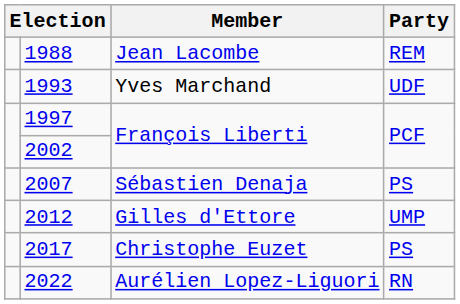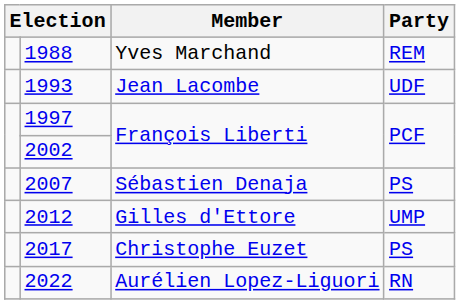(187, 54) Jean Lacombe -> (193, 54) Yves Marchand
(193, 86) Yves Marchand -> (187, 86) Jean Lacombe
